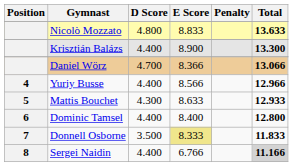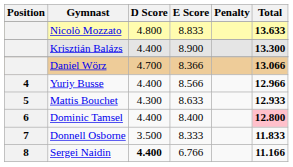(270, 118) no background -> (270, 118) pink background
(191, 135) khaki background -> (191, 135) no background
(149, 153) normal -> (149, 153) bold
(270, 153) lightgrey background -> (270, 153) no background
